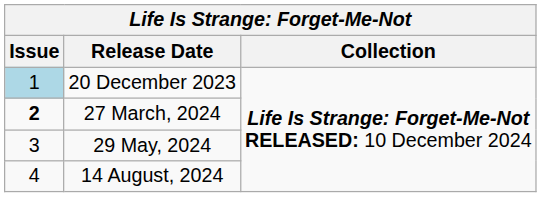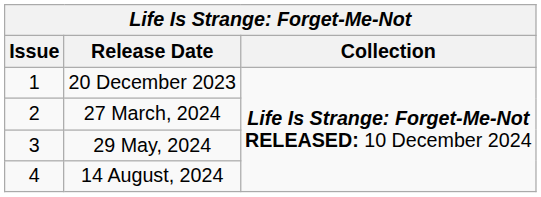(34, 82) lightblue background -> (34, 82) no background
(34, 113) bold -> (34, 113) normal
